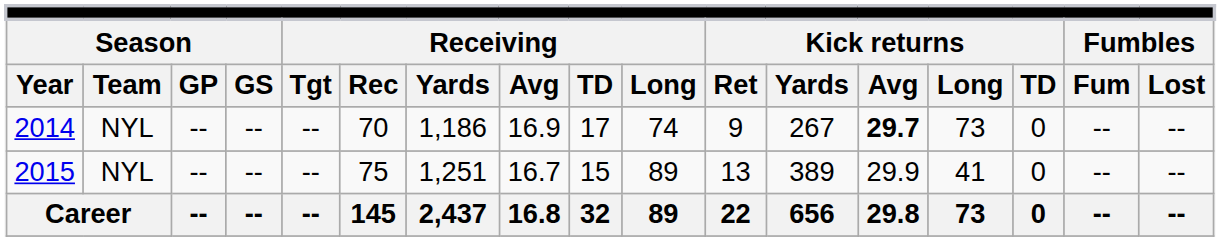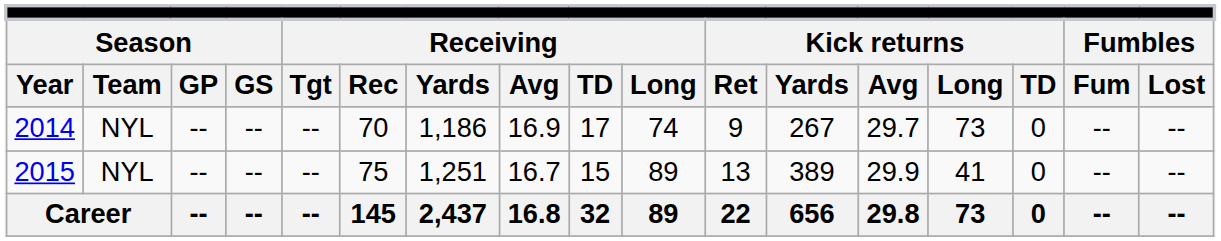(893, 128) bold -> (893, 128) normal
